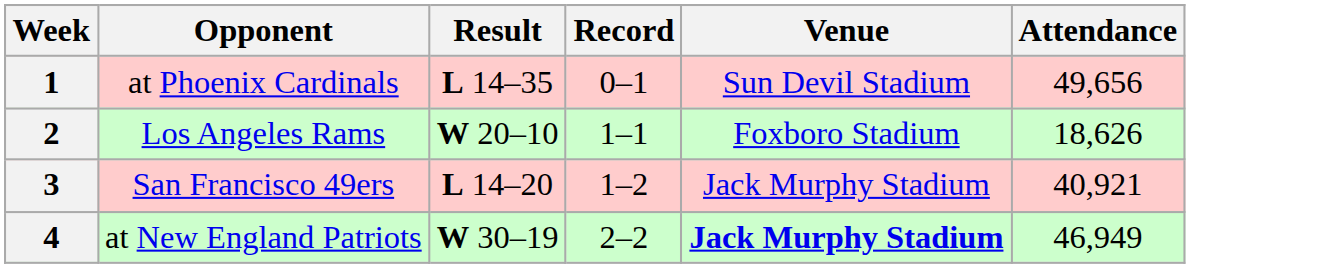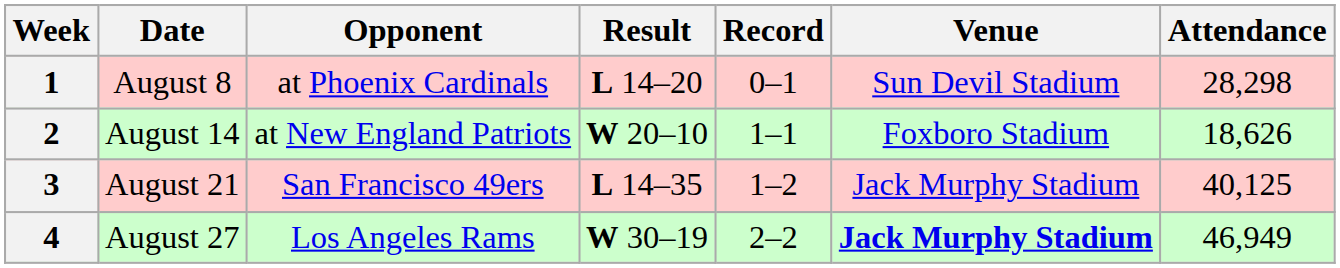+ column: (172, 30)
(498, 81) L 14–35 -> (647, 81) L 14–20
(1098, 81) 49,656 -> (1247, 81) 28,298
(263, 133) Los Angeles Rams -> (413, 133) at New England Patriots
(498, 184) L 14–20 -> (647, 184) L 14–35
(1098, 184) 40,921 -> (1247, 184) 40,125
(263, 236) at New England Patriots -> (413, 236) Los Angeles Rams
